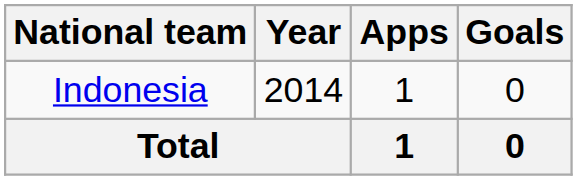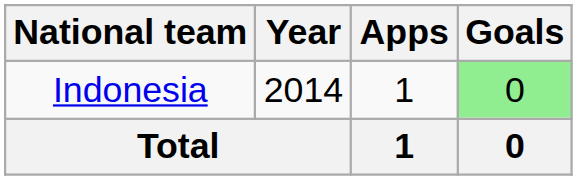(515, 89) no background -> (515, 89) lightgreen background
